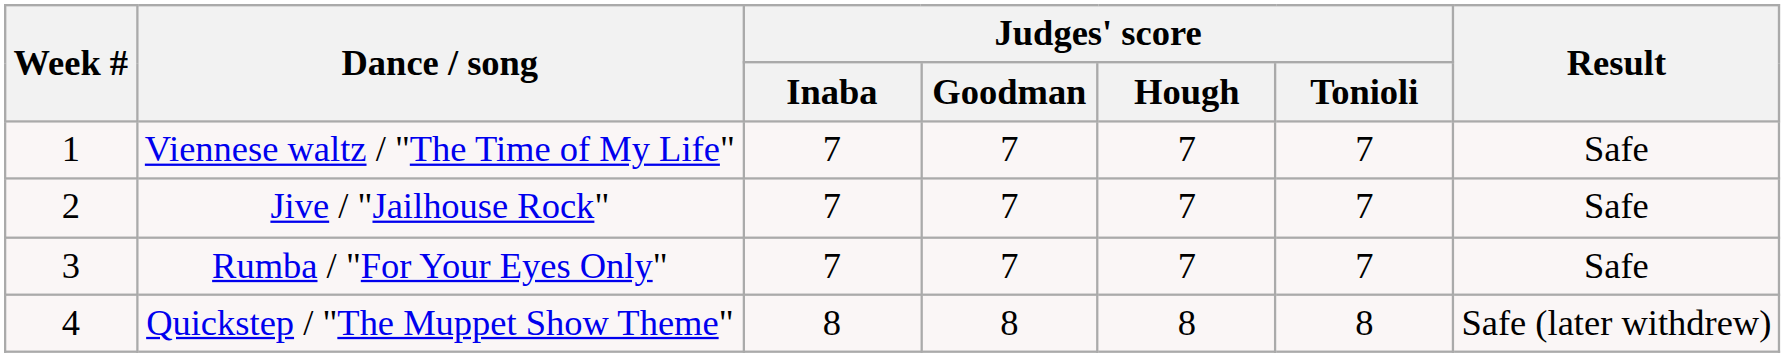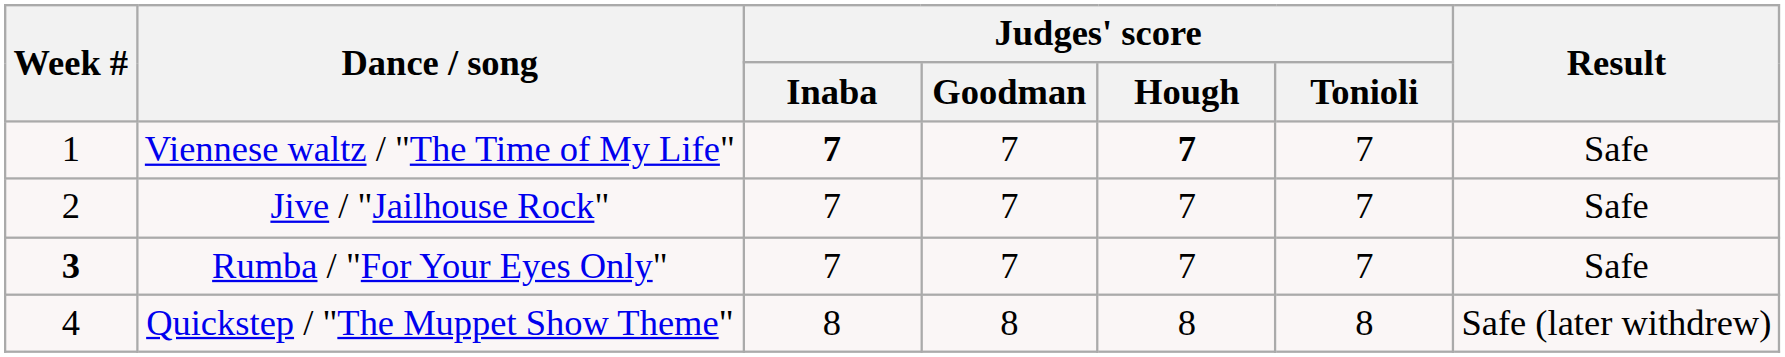(832, 149) normal -> (832, 149) bold
(1187, 149) normal -> (1187, 149) bold
(71, 264) normal -> (71, 264) bold
